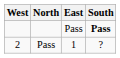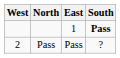(74, 29) Pass -> (74, 29) 1
(74, 45) 1 -> (74, 45) Pass
